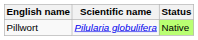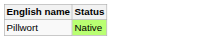- column: (116, 12)
